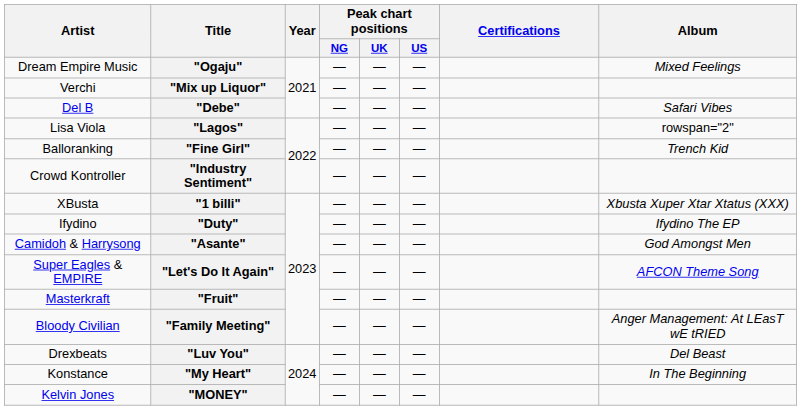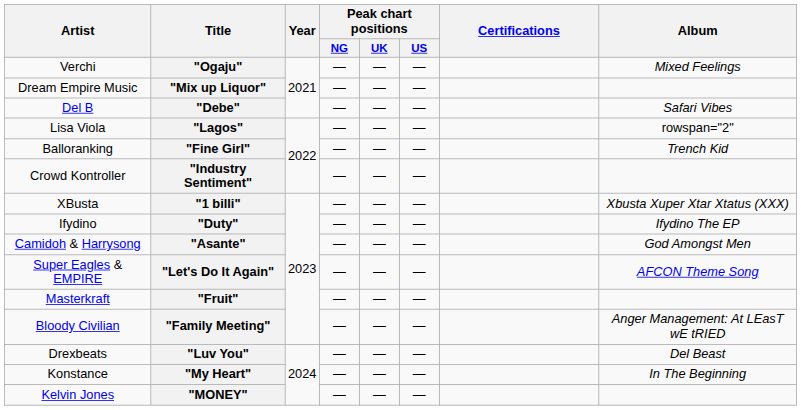(78, 67) Dream Empire Music -> (78, 67) Verchi
(78, 87) Verchi -> (78, 87) Dream Empire Music
